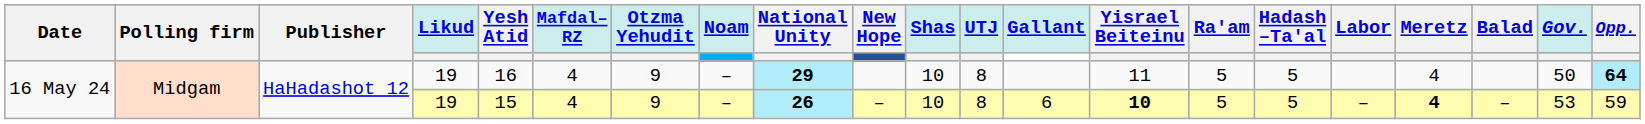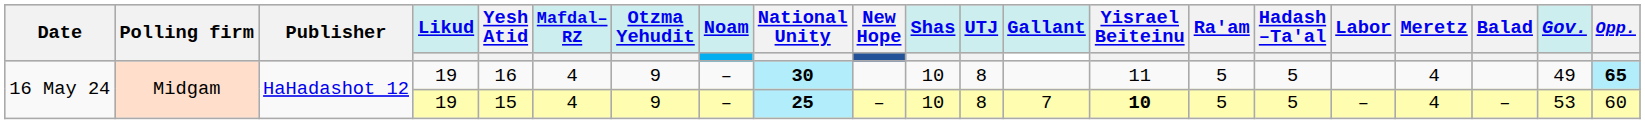(803, 75) 29 -> (803, 75) 30
(1564, 75) 50 -> (1564, 75) 49
(1616, 75) 64 -> (1616, 75) 65
(803, 103) 26 -> (803, 103) 25
(1046, 103) 6 -> (1046, 103) 7
(1434, 103) bold -> (1434, 103) normal
(1616, 103) 59 -> (1616, 103) 60
